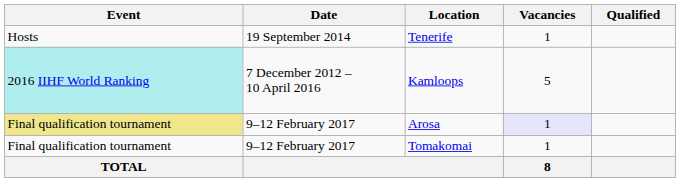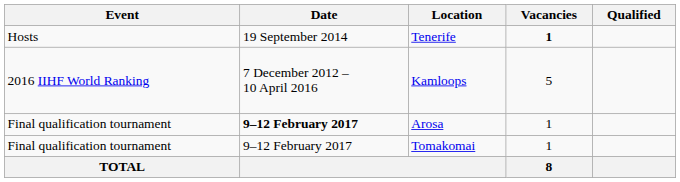(547, 36) normal -> (549, 36) bold
(78, 80) paleturquoise background -> (78, 80) no background
(89, 124) khaki background -> (89, 124) no background
(301, 124) normal -> (301, 124) bold
(547, 124) lavender background -> (549, 124) no background
